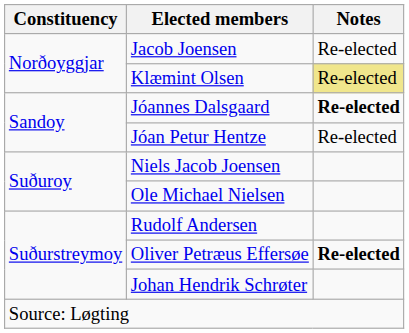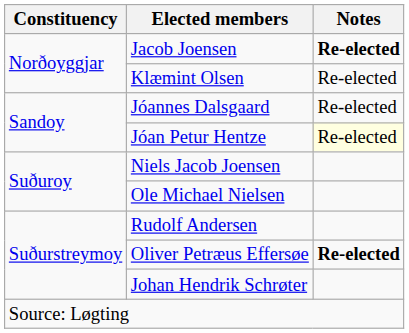(357, 48) normal -> (359, 48) bold
(357, 78) khaki background -> (357, 78) no background
(359, 107) bold -> (357, 107) normal
(357, 136) no background -> (357, 136) lightyellow background
